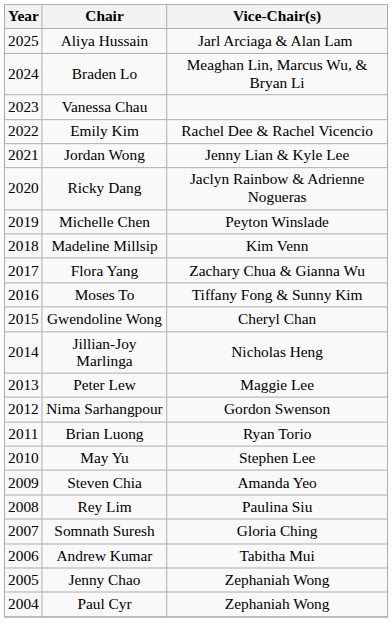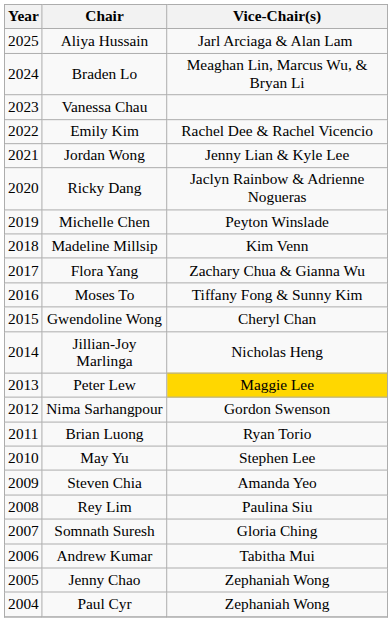(277, 385) no background -> (277, 385) gold background
